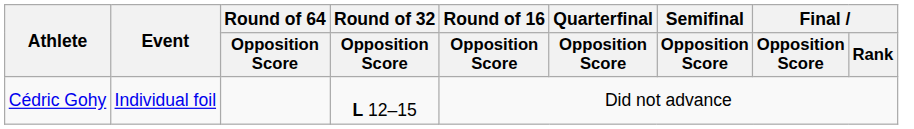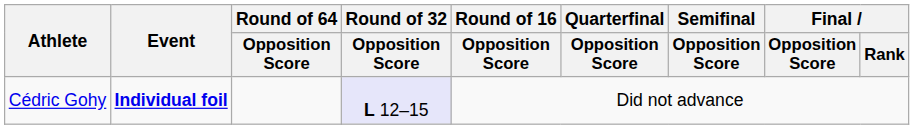(165, 101) normal -> (171, 101) bold
(385, 111) no background -> (396, 111) lavender background
